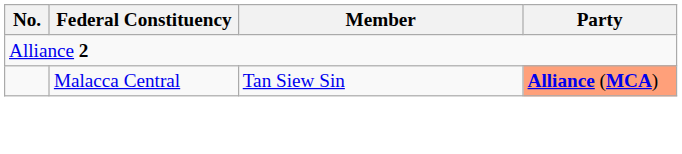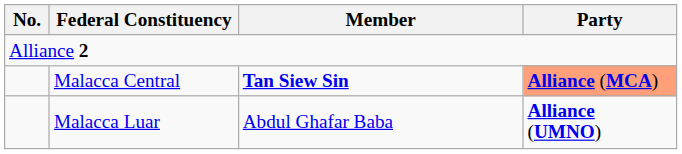(294, 80) normal -> (296, 80) bold
+ row: (107, 121)
